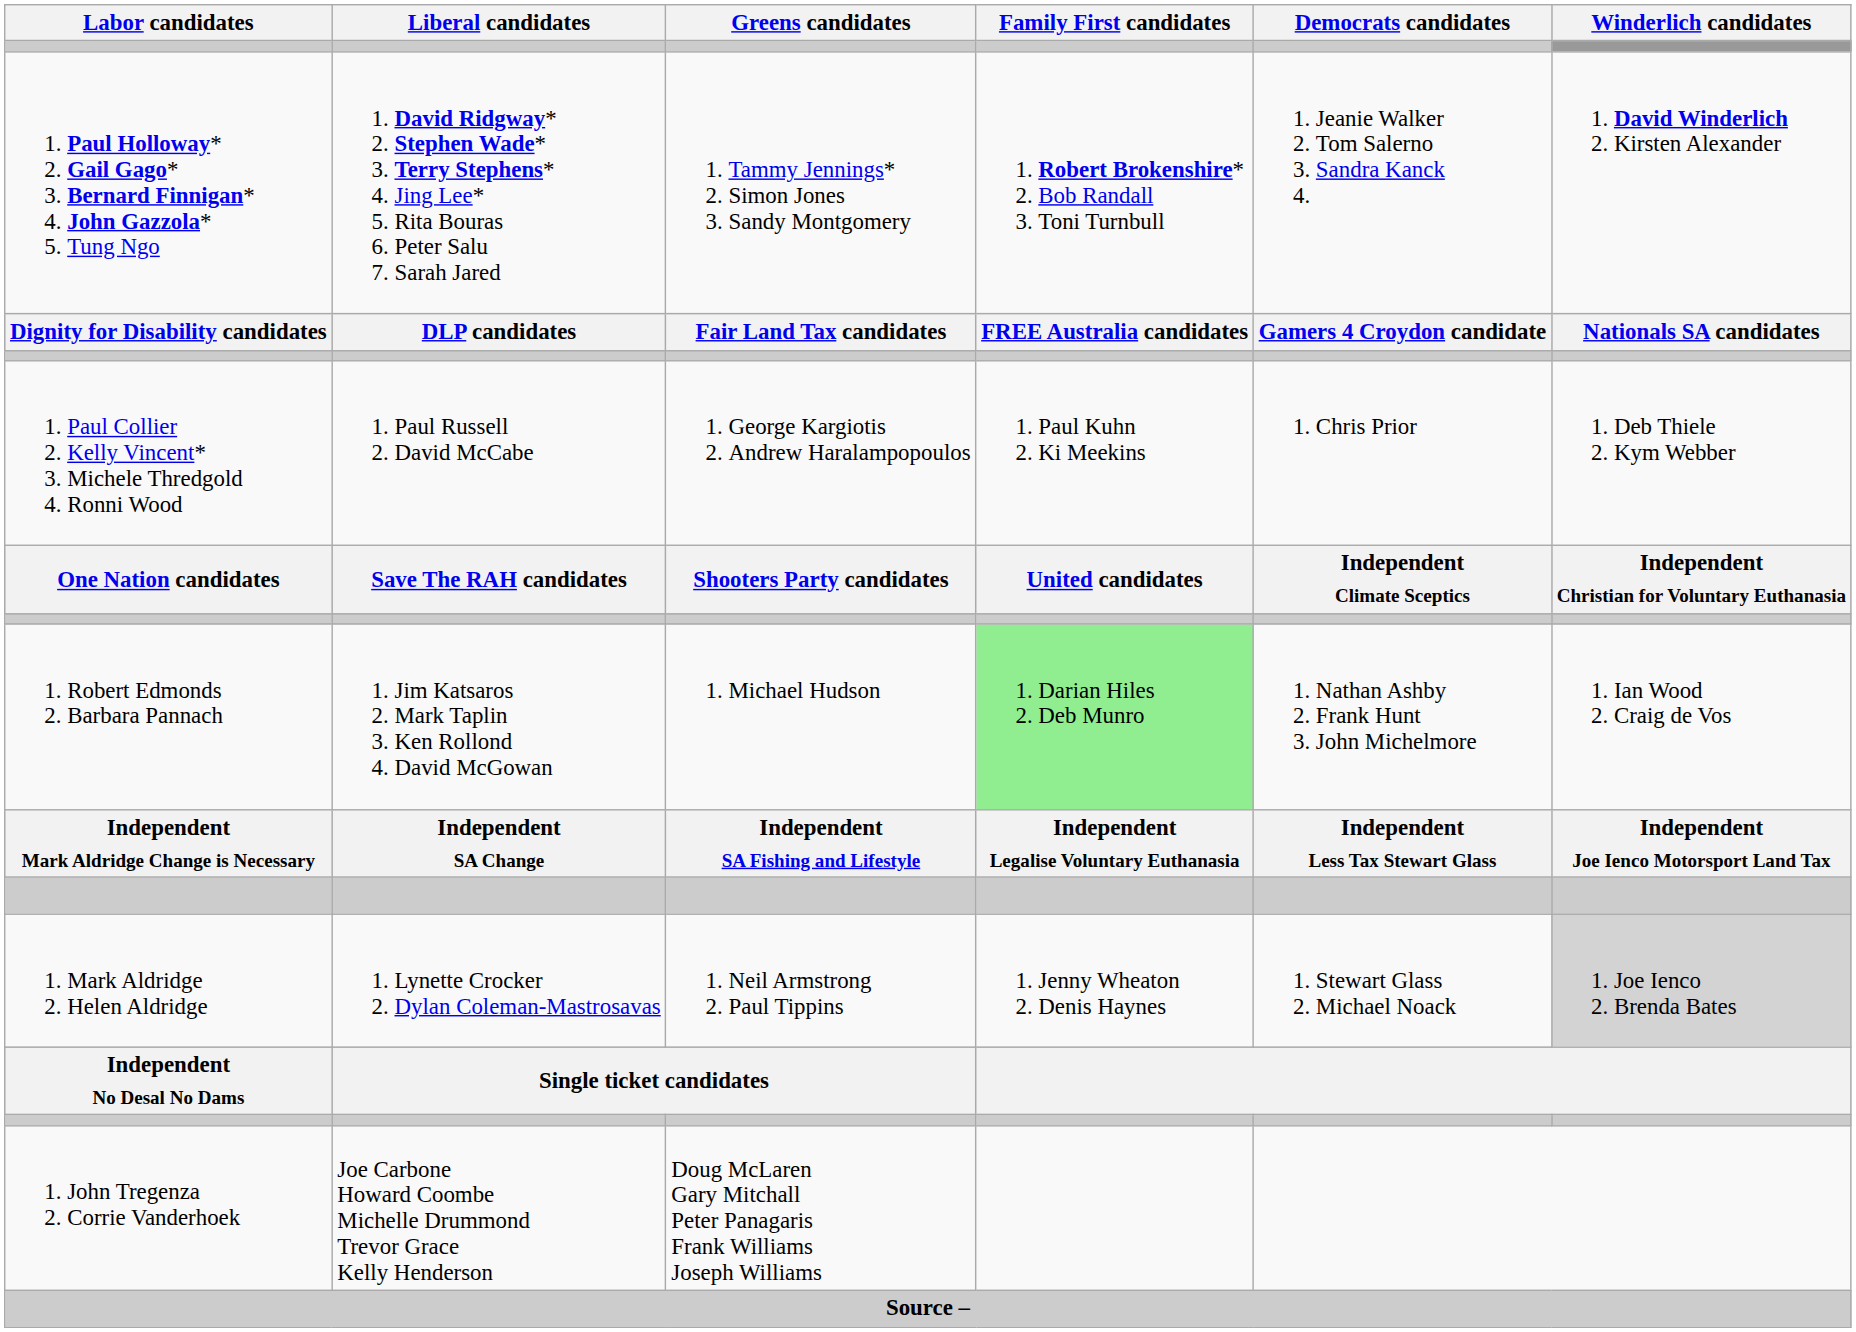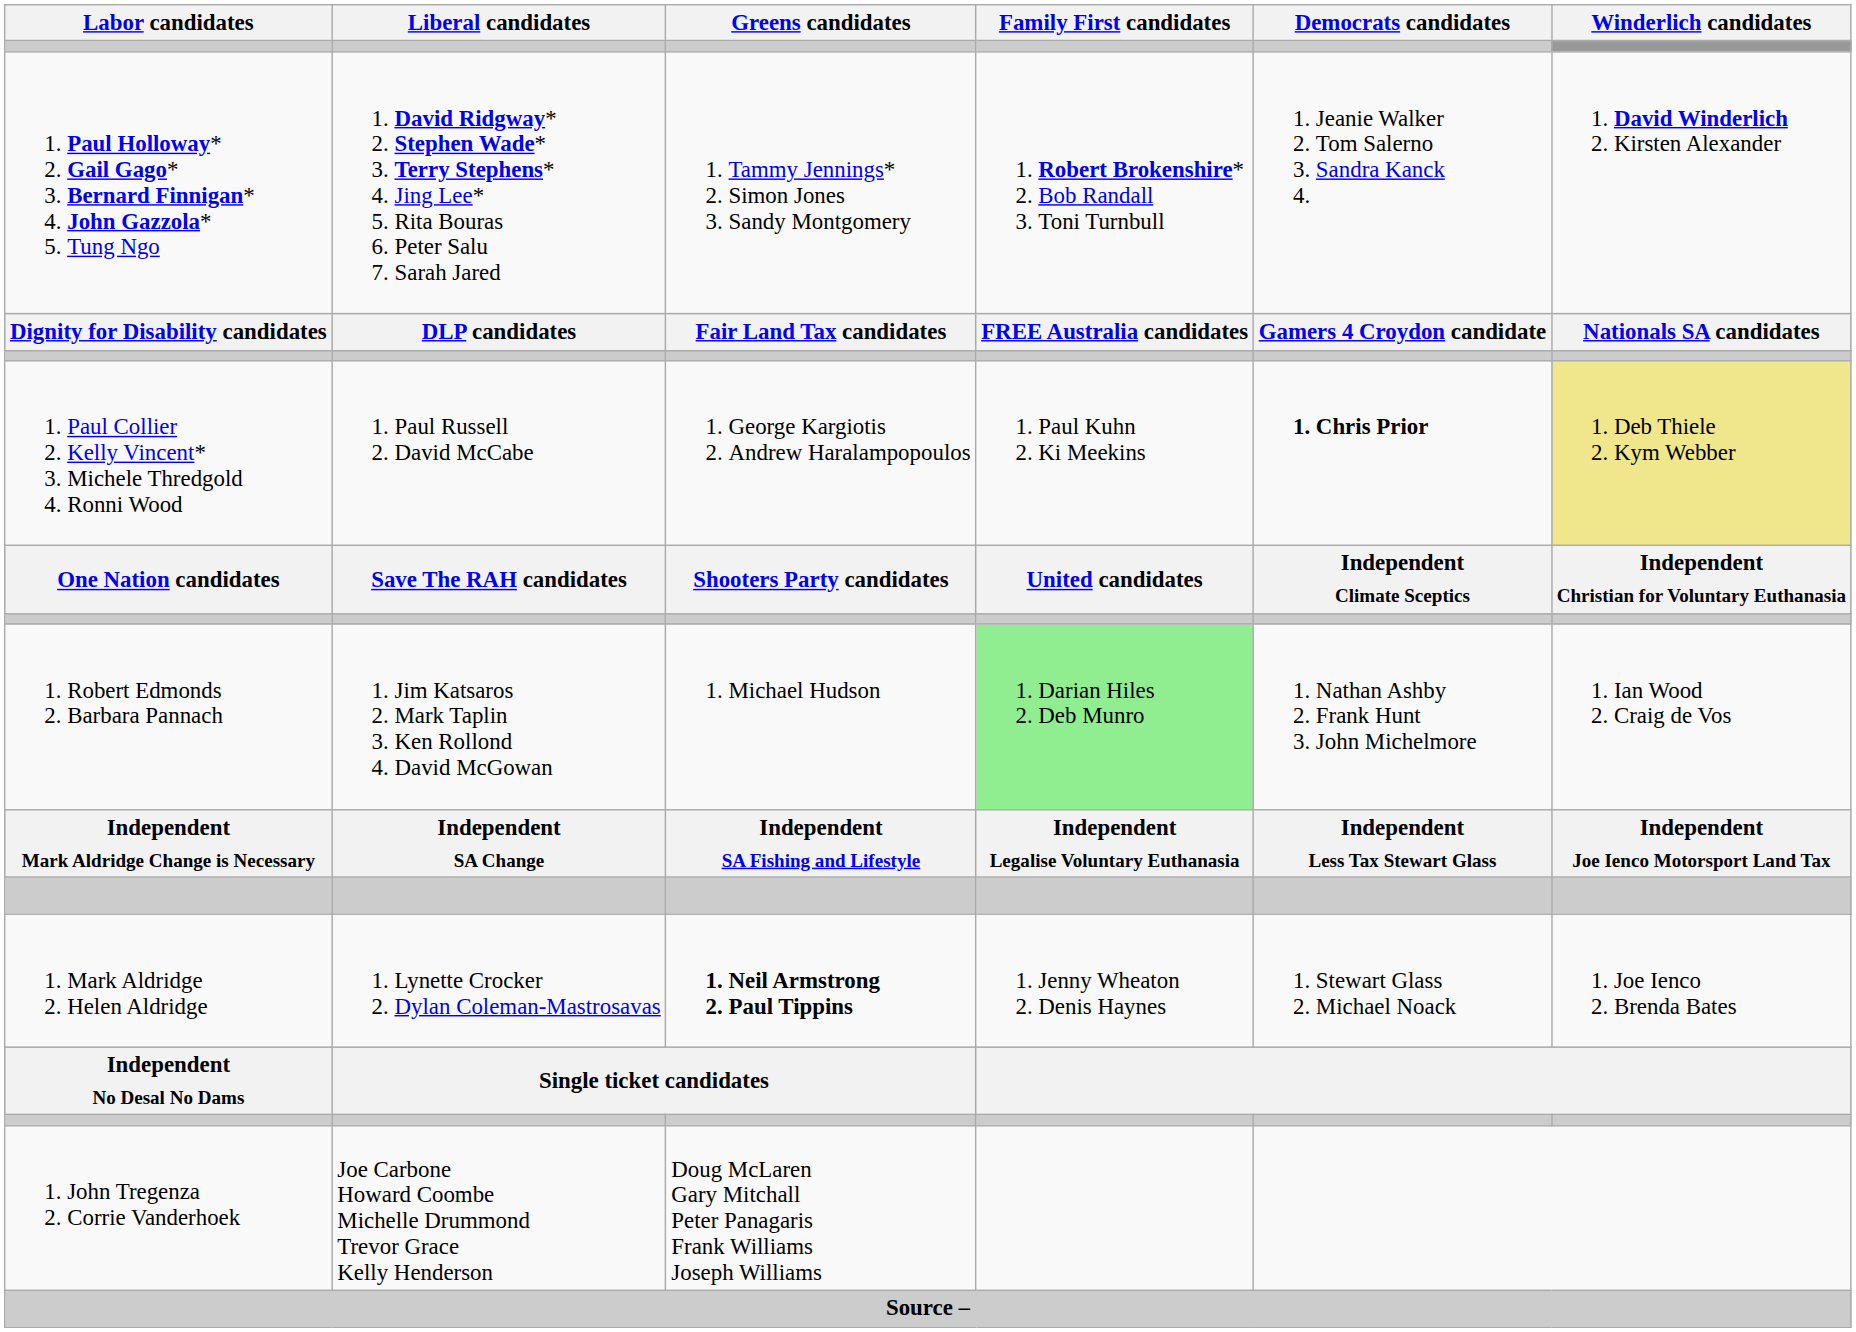(1402, 427) normal -> (1402, 427) bold
(1701, 440) no background -> (1701, 440) khaki background
(821, 993) normal -> (821, 993) bold
(1701, 993) lightgrey background -> (1701, 993) no background
